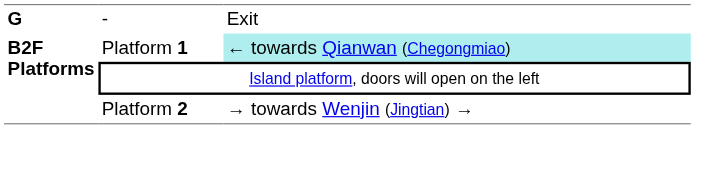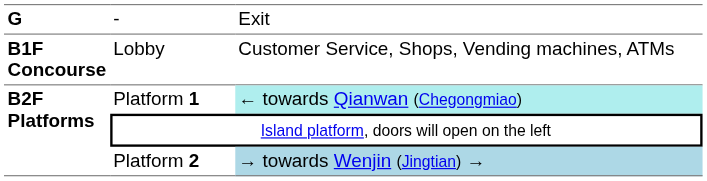+ row: (139, 48)
(350, 108) no background -> (362, 160) lightblue background
